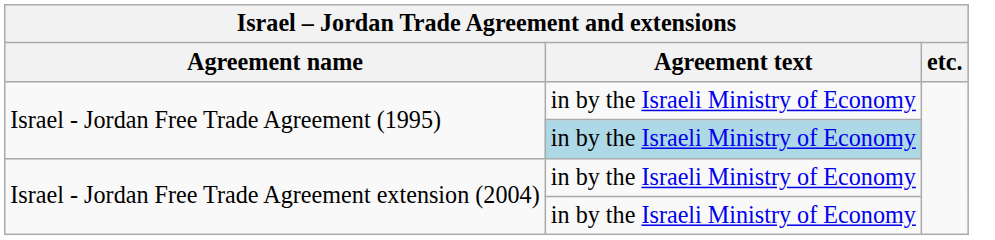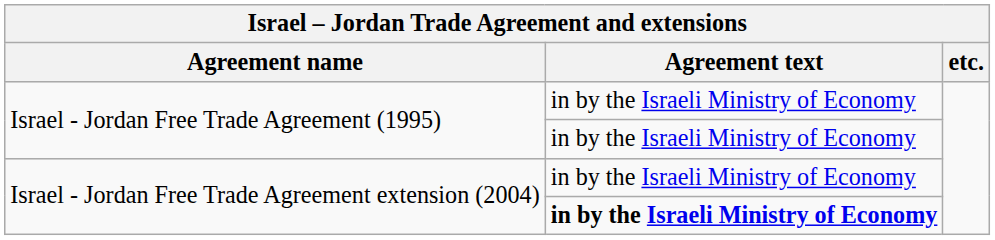(733, 138) lightblue background -> (733, 138) no background
(733, 215) normal -> (744, 215) bold
